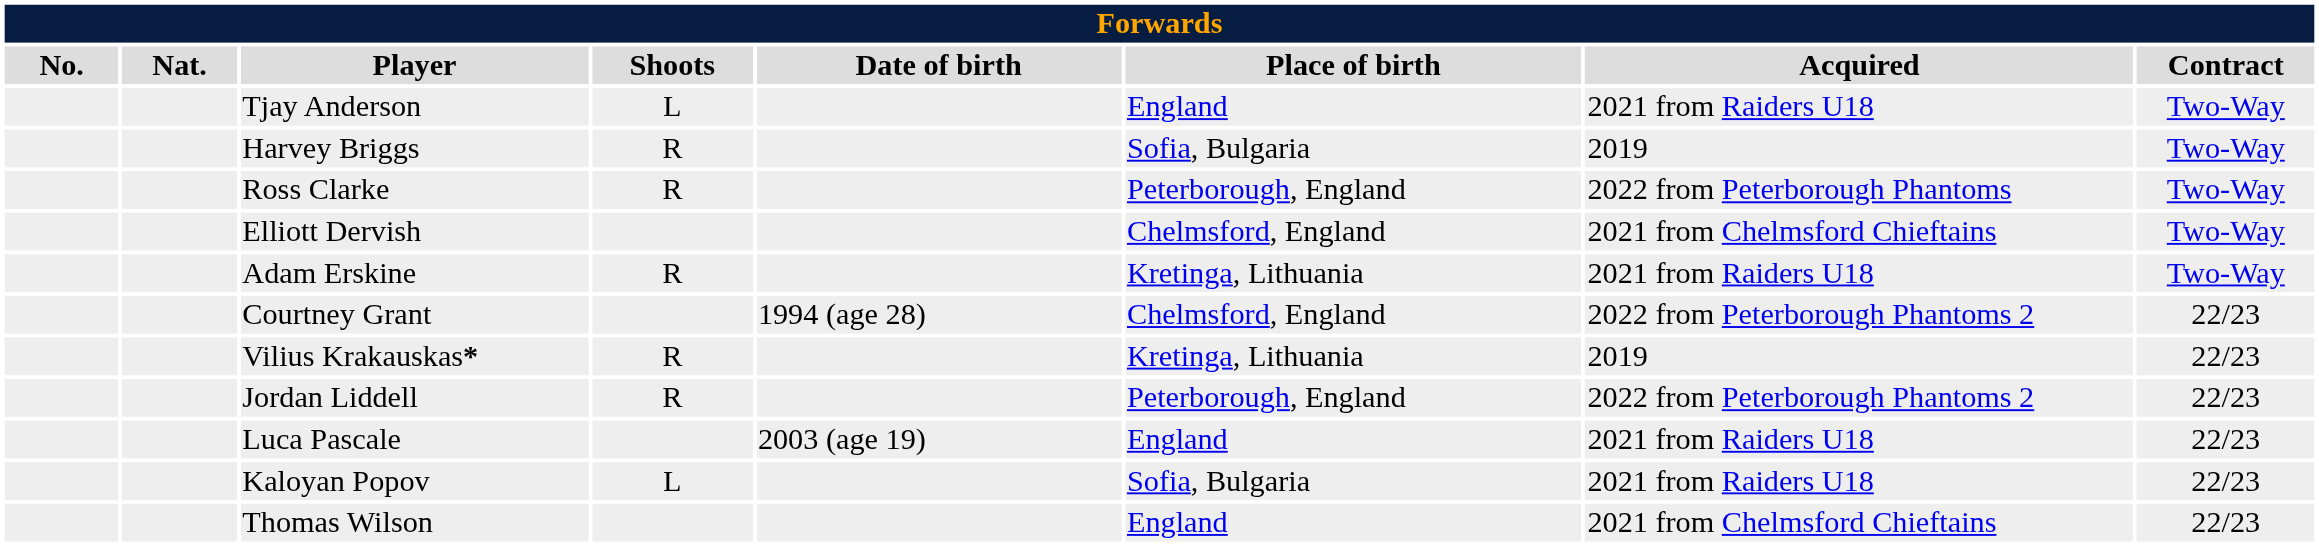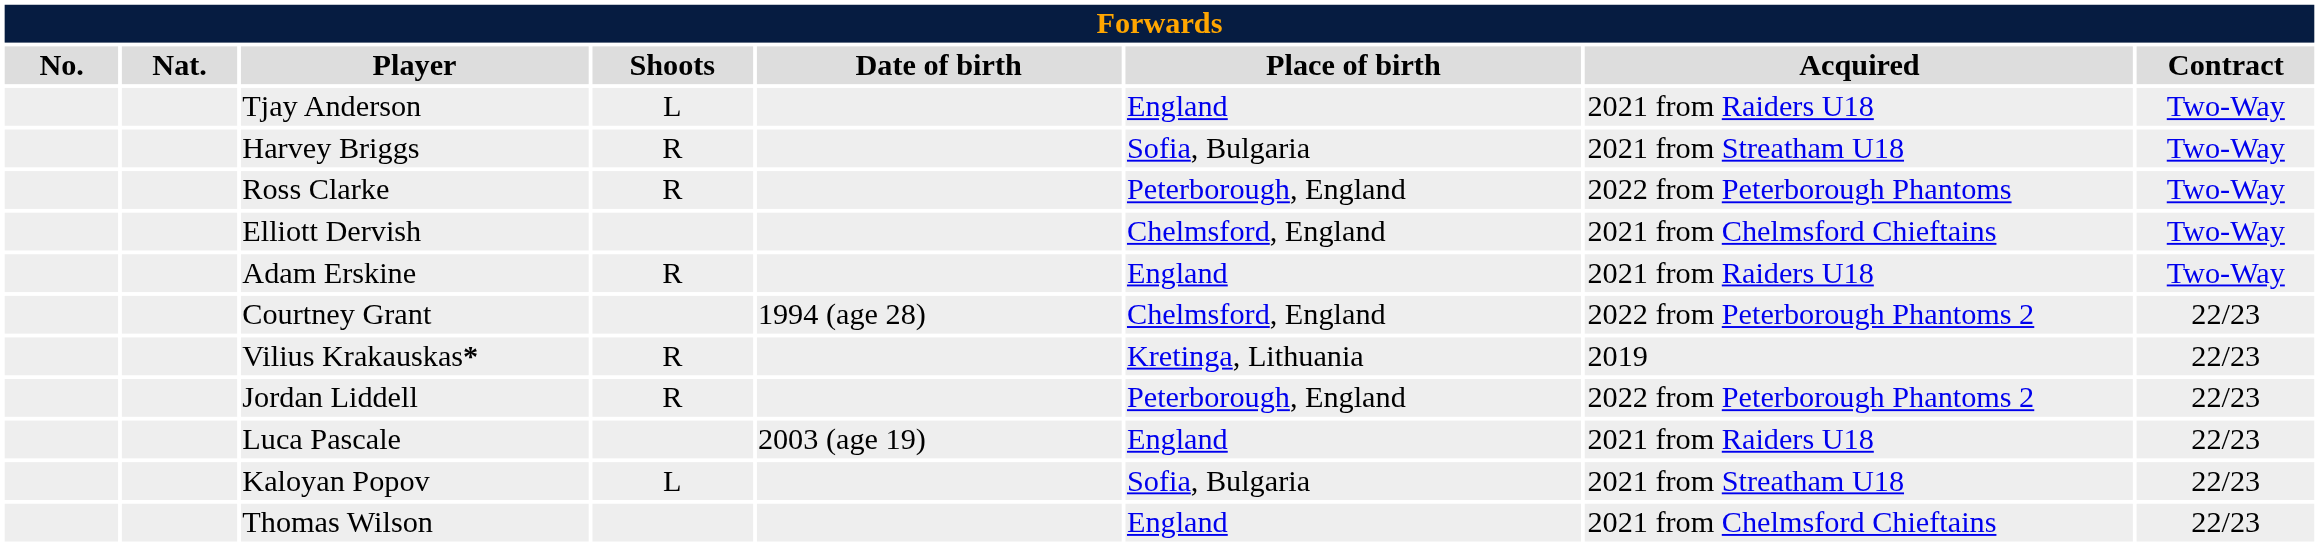(1618, 147) 2019 -> (1746, 147) 2021 from Streatham U18
(1245, 272) Kretinga, Lithuania -> (1177, 272) England
(1731, 480) 2021 from Raiders U18 -> (1746, 480) 2021 from Streatham U18
